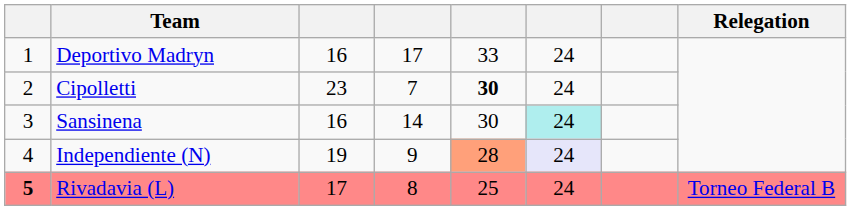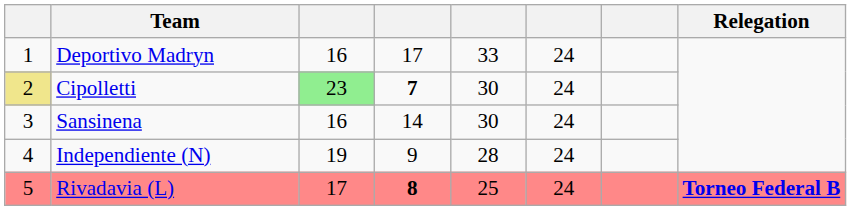(28, 88) no background -> (28, 88) khaki background
(337, 88) no background -> (337, 88) lightgreen background
(412, 88) normal -> (412, 88) bold
(488, 88) bold -> (488, 88) normal
(564, 121) paleturquoise background -> (564, 121) no background
(488, 155) lightsalmon background -> (488, 155) no background
(564, 155) lavender background -> (564, 155) no background
(28, 188) bold -> (28, 188) normal
(412, 188) normal -> (412, 188) bold
(761, 188) normal -> (761, 188) bold
